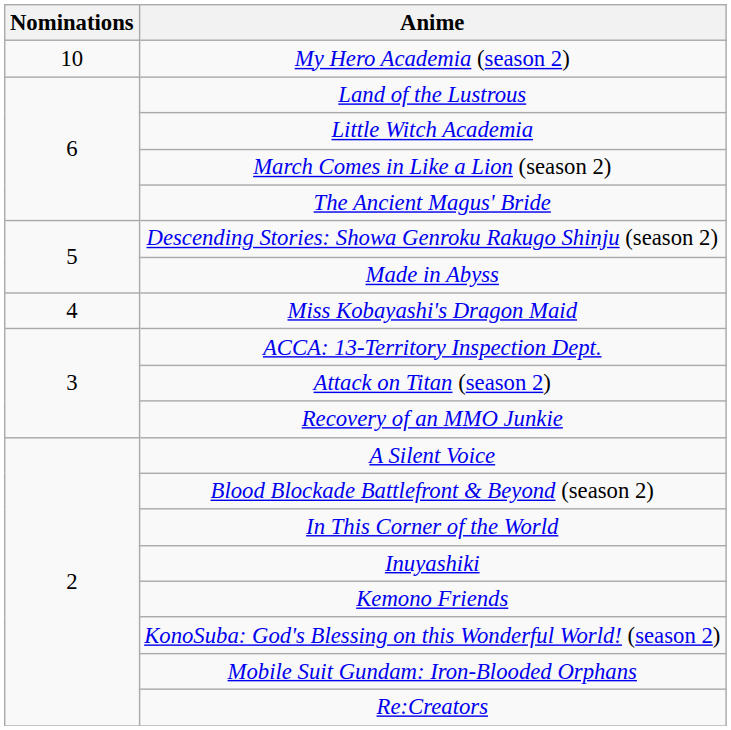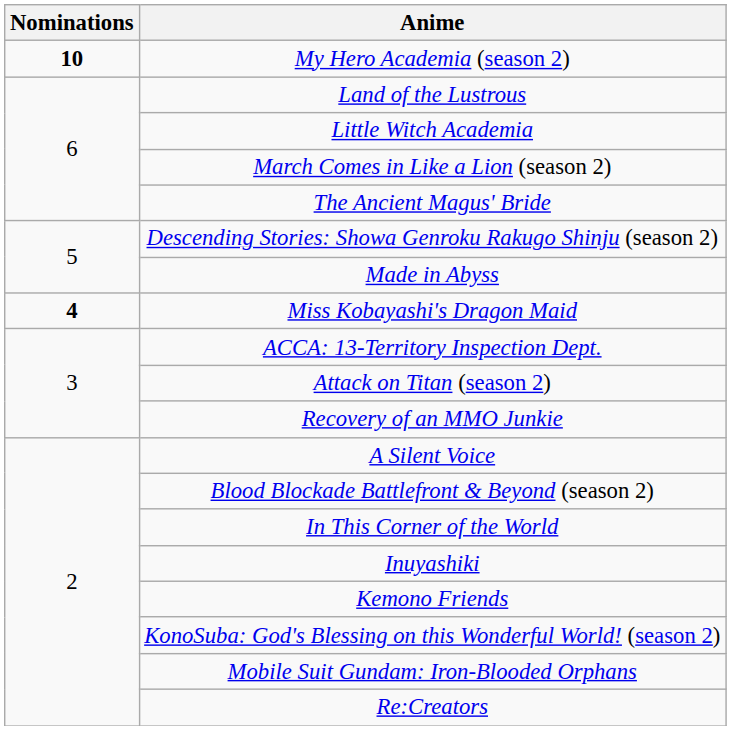(72, 58) normal -> (72, 58) bold
(72, 310) normal -> (72, 310) bold
